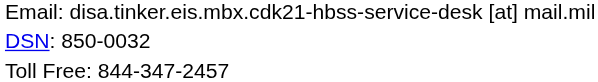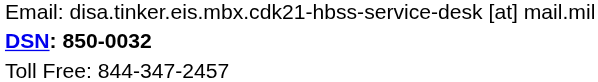(78, 41) normal -> (78, 41) bold
